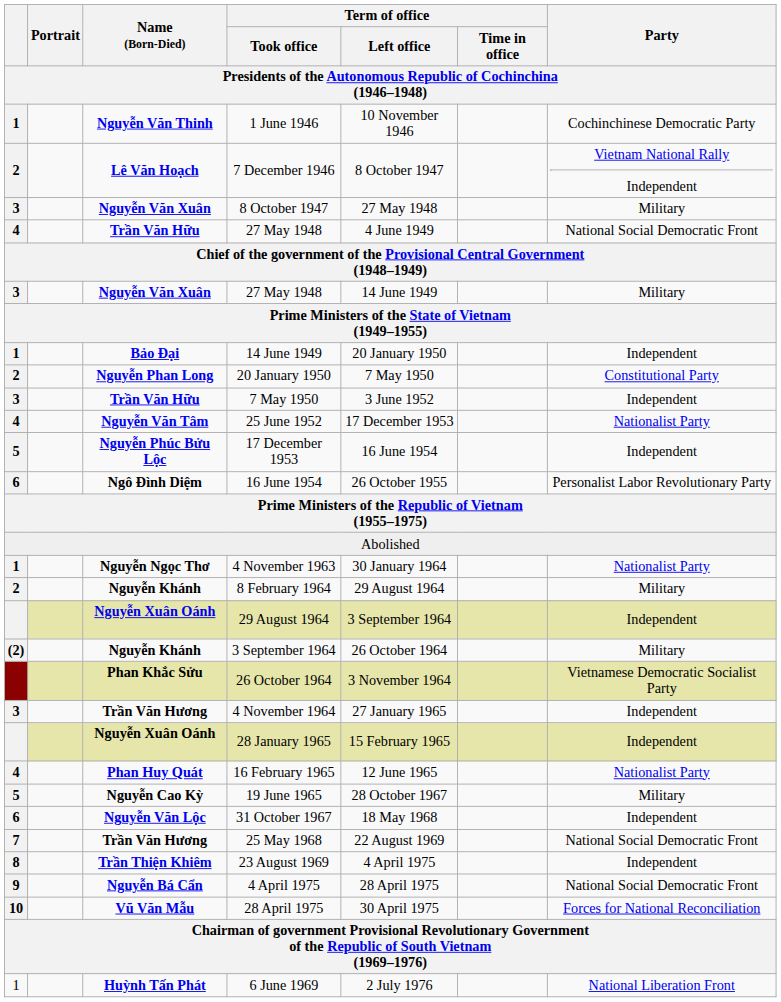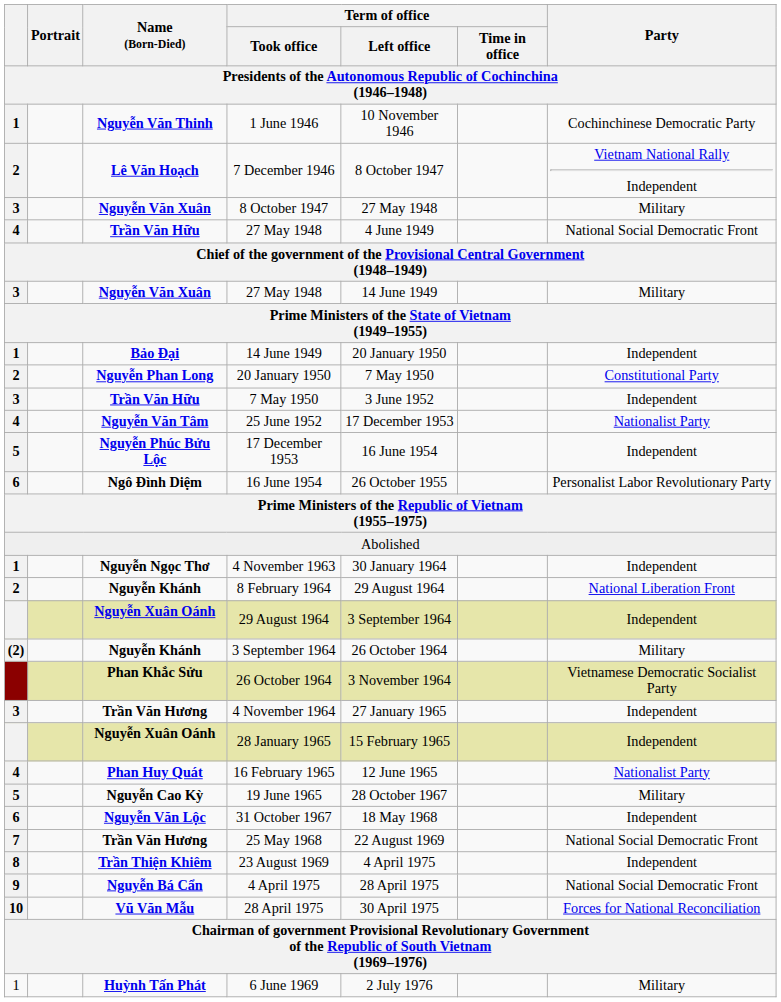(662, 566) Nationalist Party -> (662, 566) Independent
(662, 589) Military -> (662, 589) National Liberation Front
(662, 985) National Liberation Front -> (662, 985) Military
